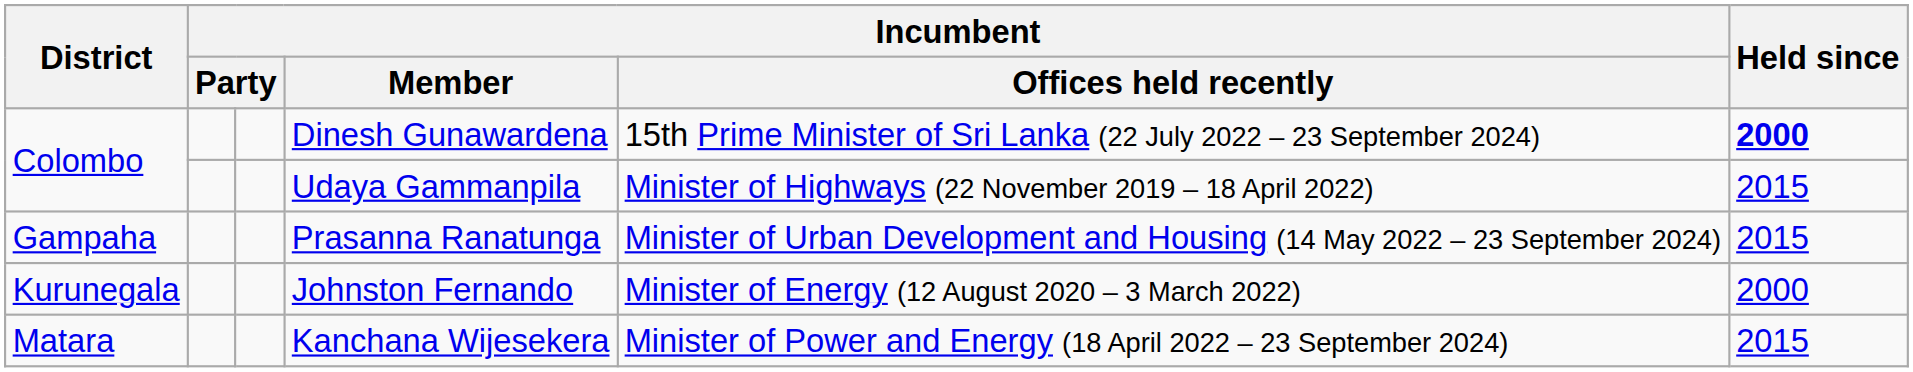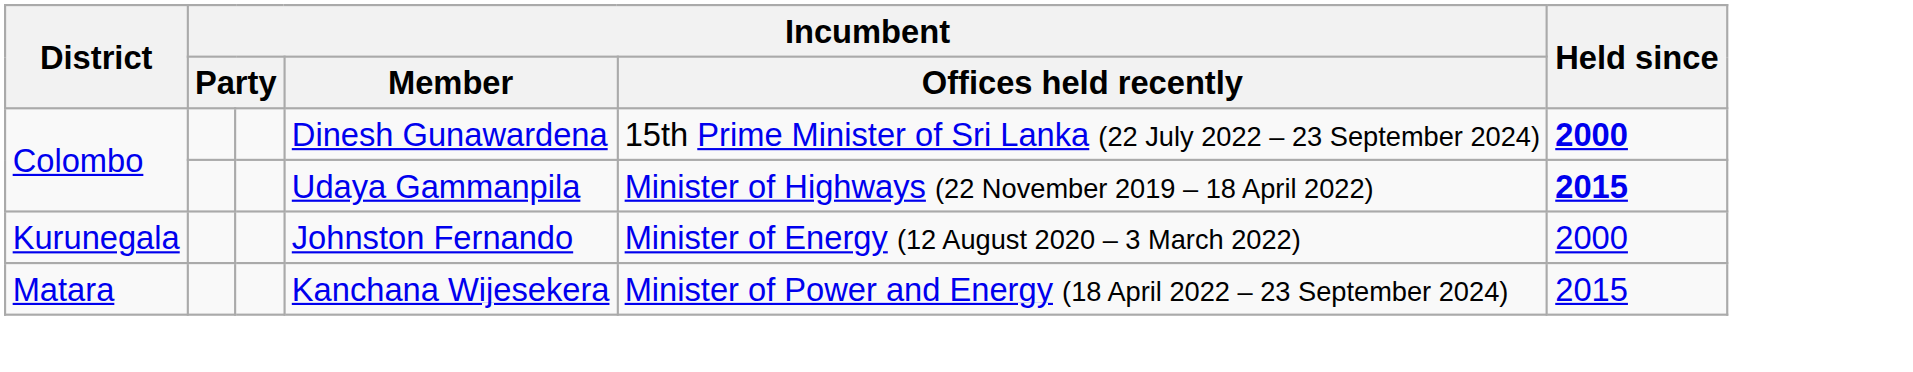(1773, 186) normal -> (1592, 186) bold
- row: (446, 238)
